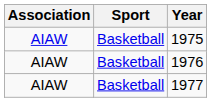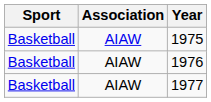columns swapped: (49, 16) <-> (131, 16)
